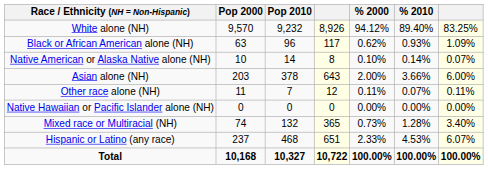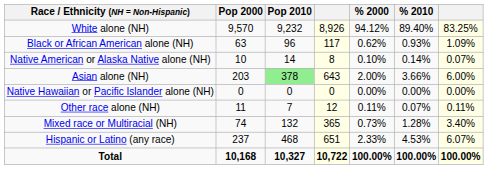(290, 76) no background -> (290, 76) lightgreen background
rows swapped: (110, 108) <-> (110, 92)
